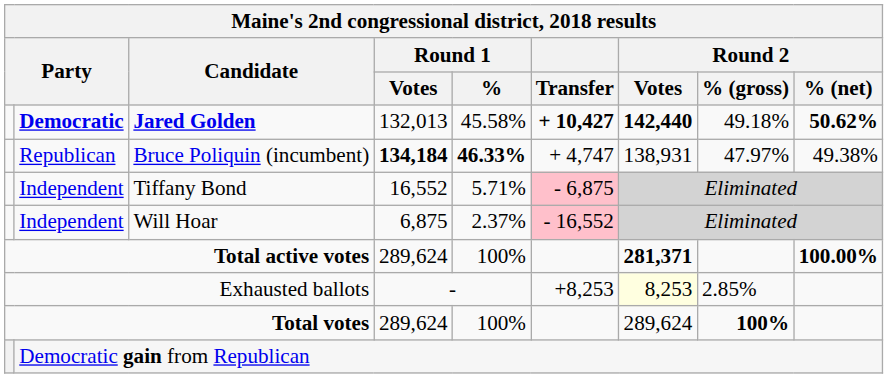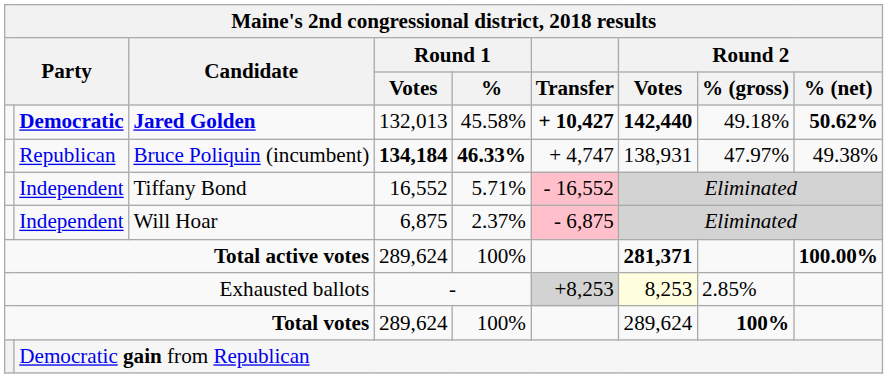(584, 188) - 6,875 -> (579, 188) - 16,552
(579, 222) - 16,552 -> (584, 222) - 6,875
(584, 289) no background -> (584, 289) lightgrey background
